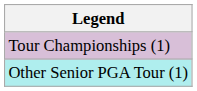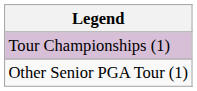(98, 72) paleturquoise background -> (98, 72) no background
